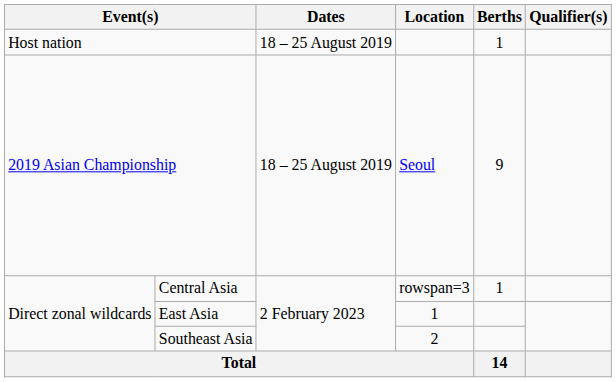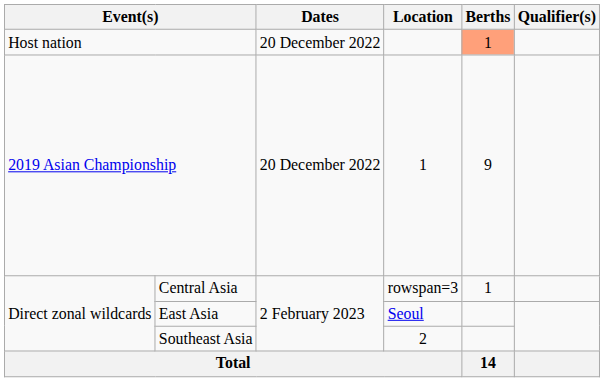(326, 42) 18 – 25 August 2019 -> (320, 42) 20 December 2022
(499, 42) no background -> (488, 42) lightsalmon background
(326, 165) 18 – 25 August 2019 -> (320, 165) 20 December 2022
(417, 165) Seoul -> (423, 165) 1
(434, 313) 1 -> (406, 313) Seoul
